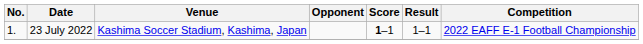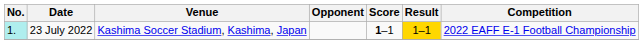(11, 30) no background -> (11, 30) paleturquoise background
(422, 30) no background -> (422, 30) gold background
